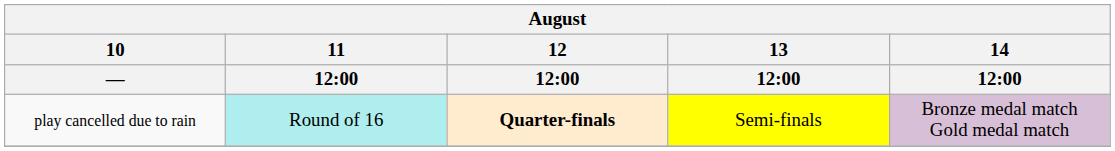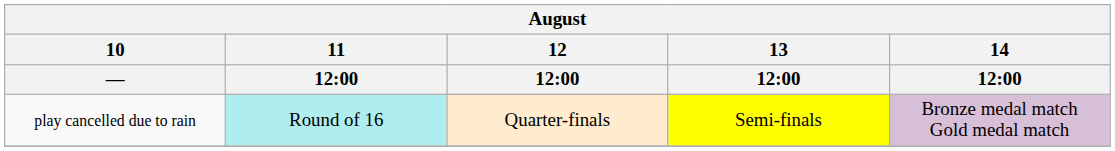(557, 119) bold -> (557, 119) normal
